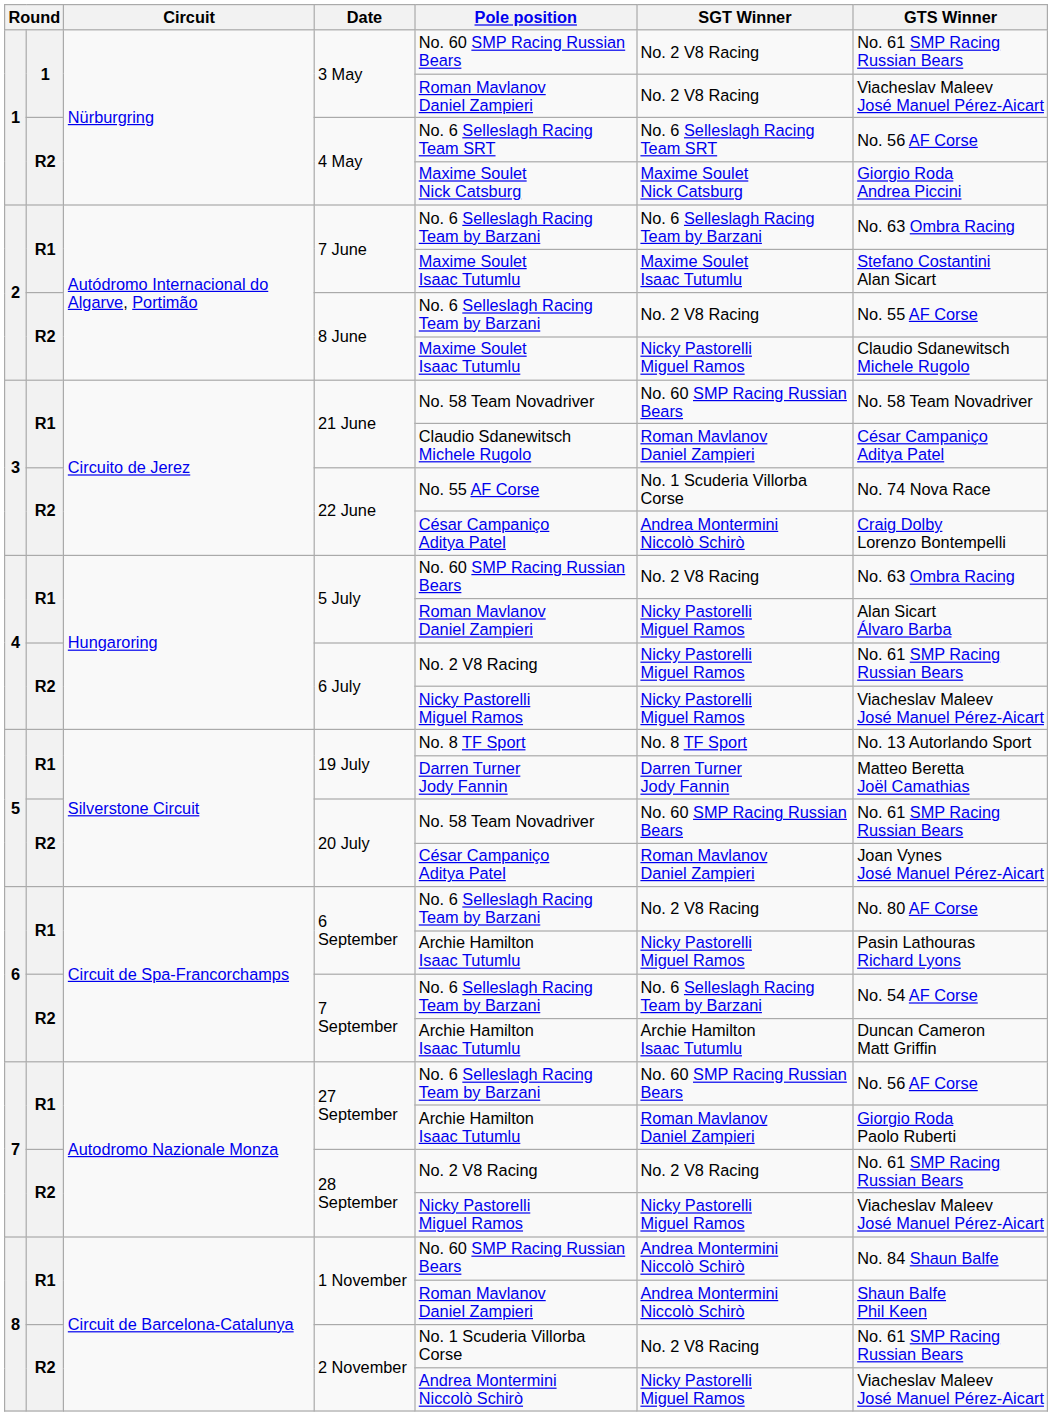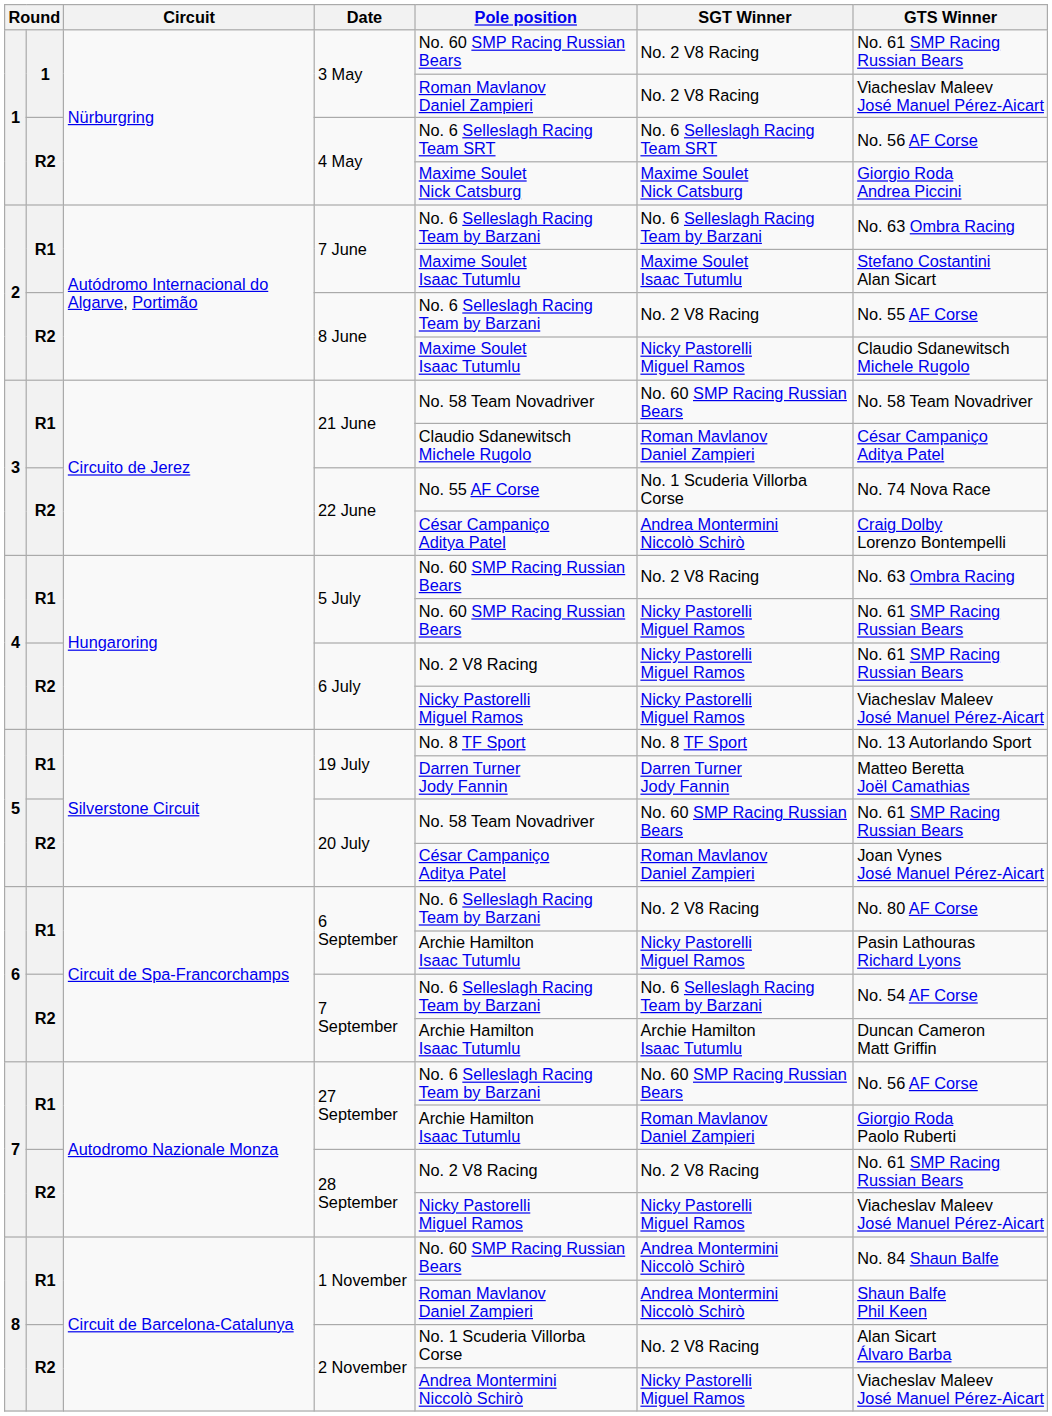(482, 620) Roman Mavlanov Daniel Zampieri -> (522, 620) No. 60 SMP Racing Russian Bears
(904, 620) Alan Sicart Álvaro Barba -> (929, 620) No. 61 SMP Racing Russian Bears
(929, 1346) No. 61 SMP Racing Russian Bears -> (904, 1346) Alan Sicart Álvaro Barba
